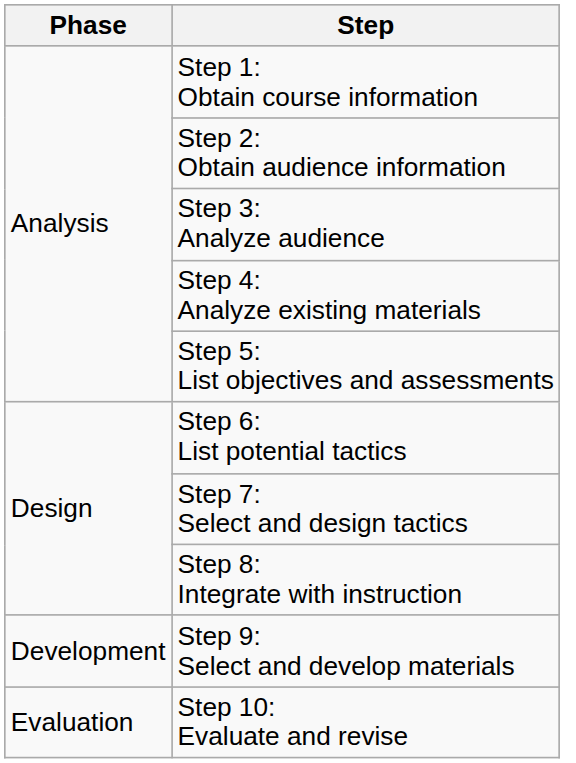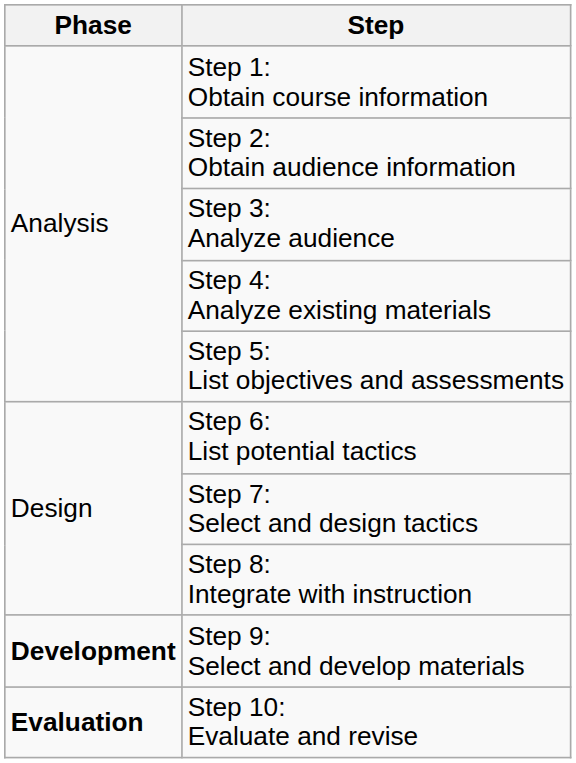(88, 650) normal -> (93, 650) bold
(72, 721) normal -> (77, 721) bold
